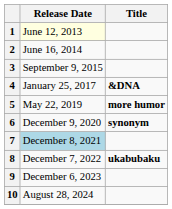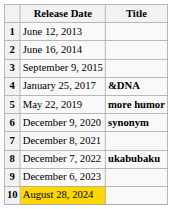(52, 31) lightyellow background -> (52, 31) no background
(62, 140) lightblue background -> (62, 140) no background
(58, 195) no background -> (58, 195) gold background
